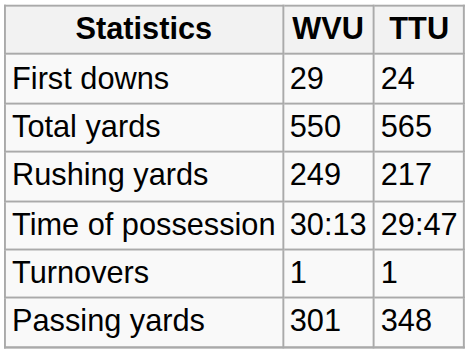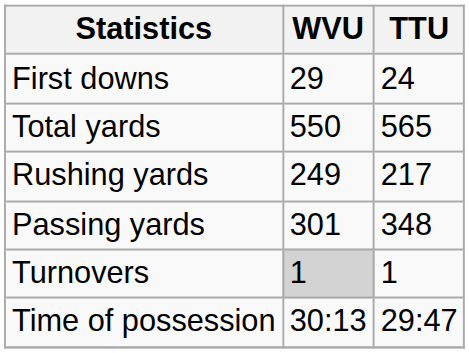rows swapped: (109, 321) <-> (144, 224)
(298, 273) no background -> (298, 273) lightgrey background
